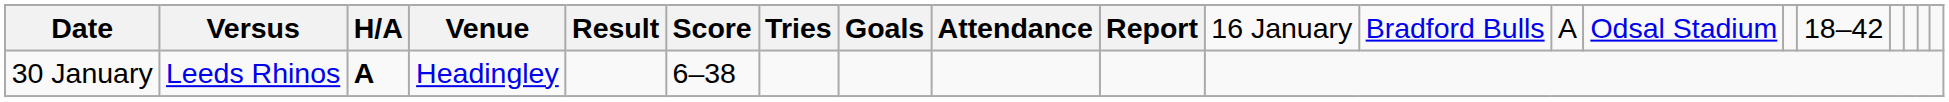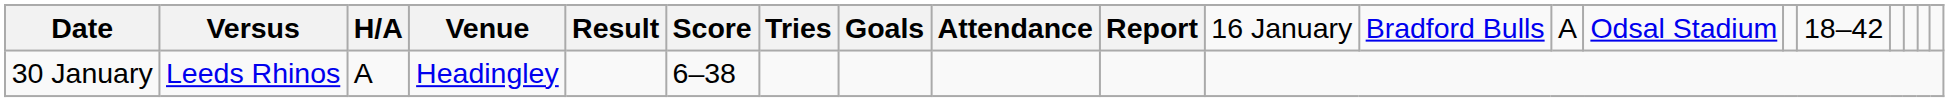(364, 73) bold -> (363, 73) normal
